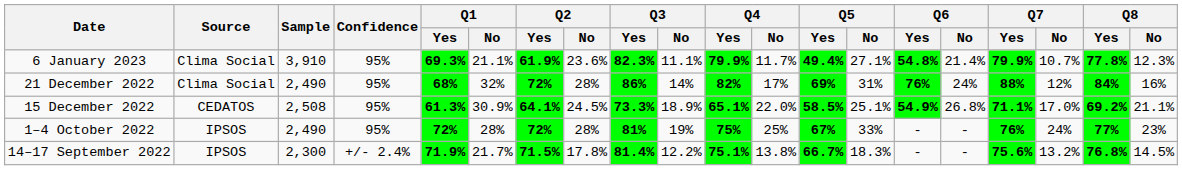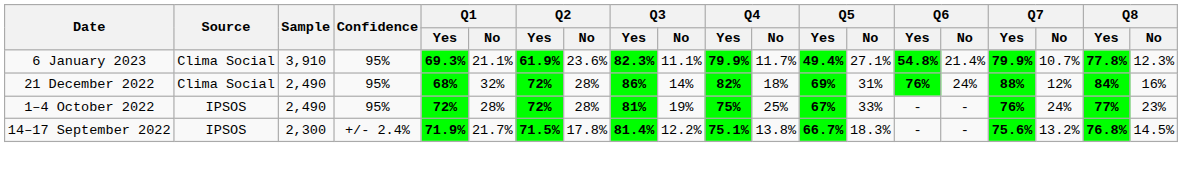(776, 84) 17% -> (776, 84) 18%
- row: (89, 107)
